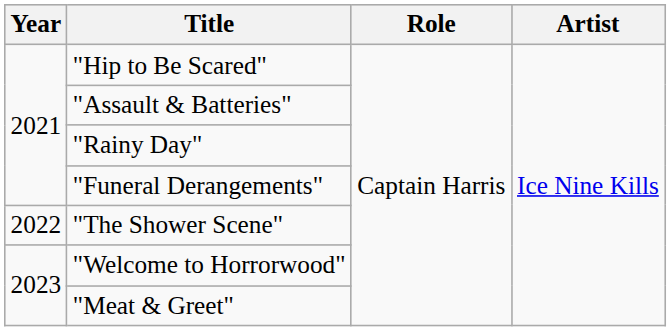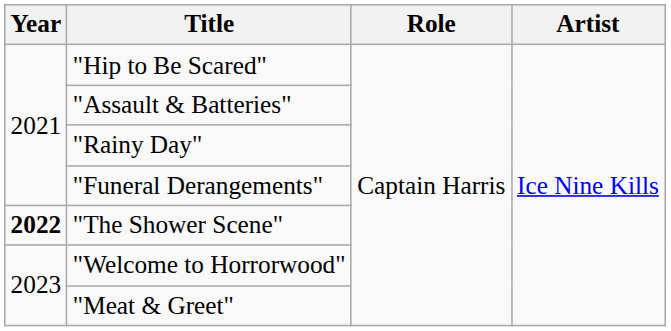(36, 225) normal -> (36, 225) bold
